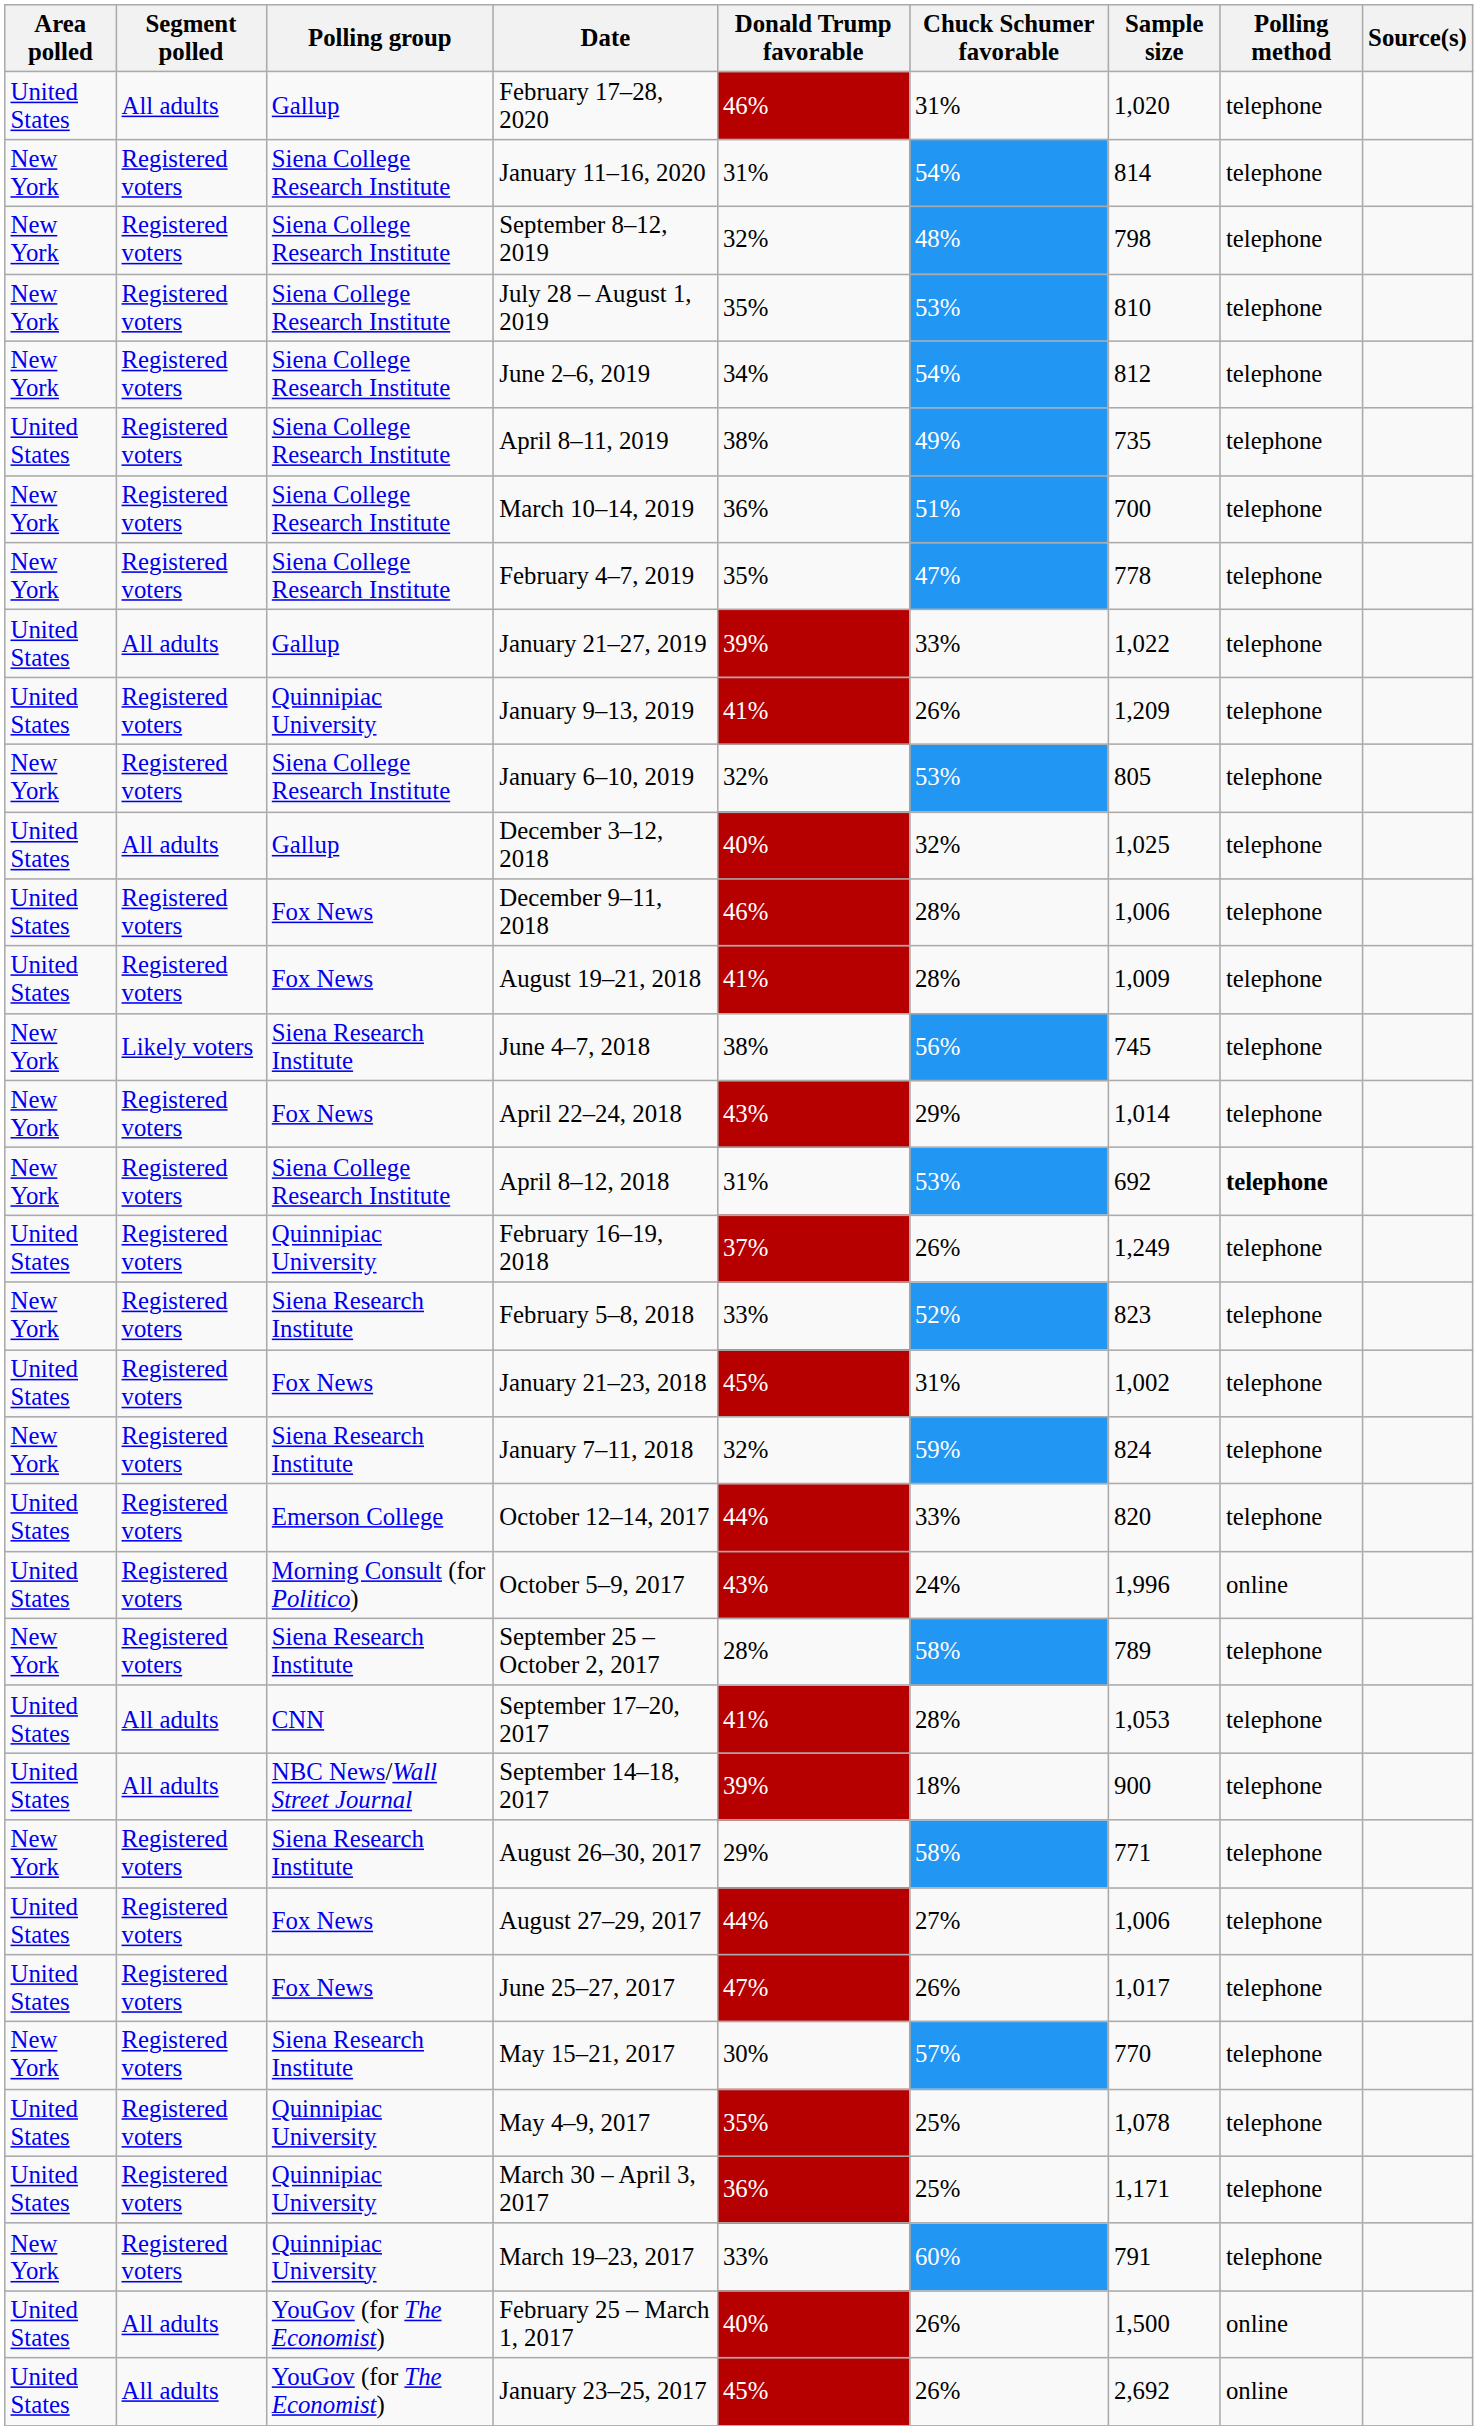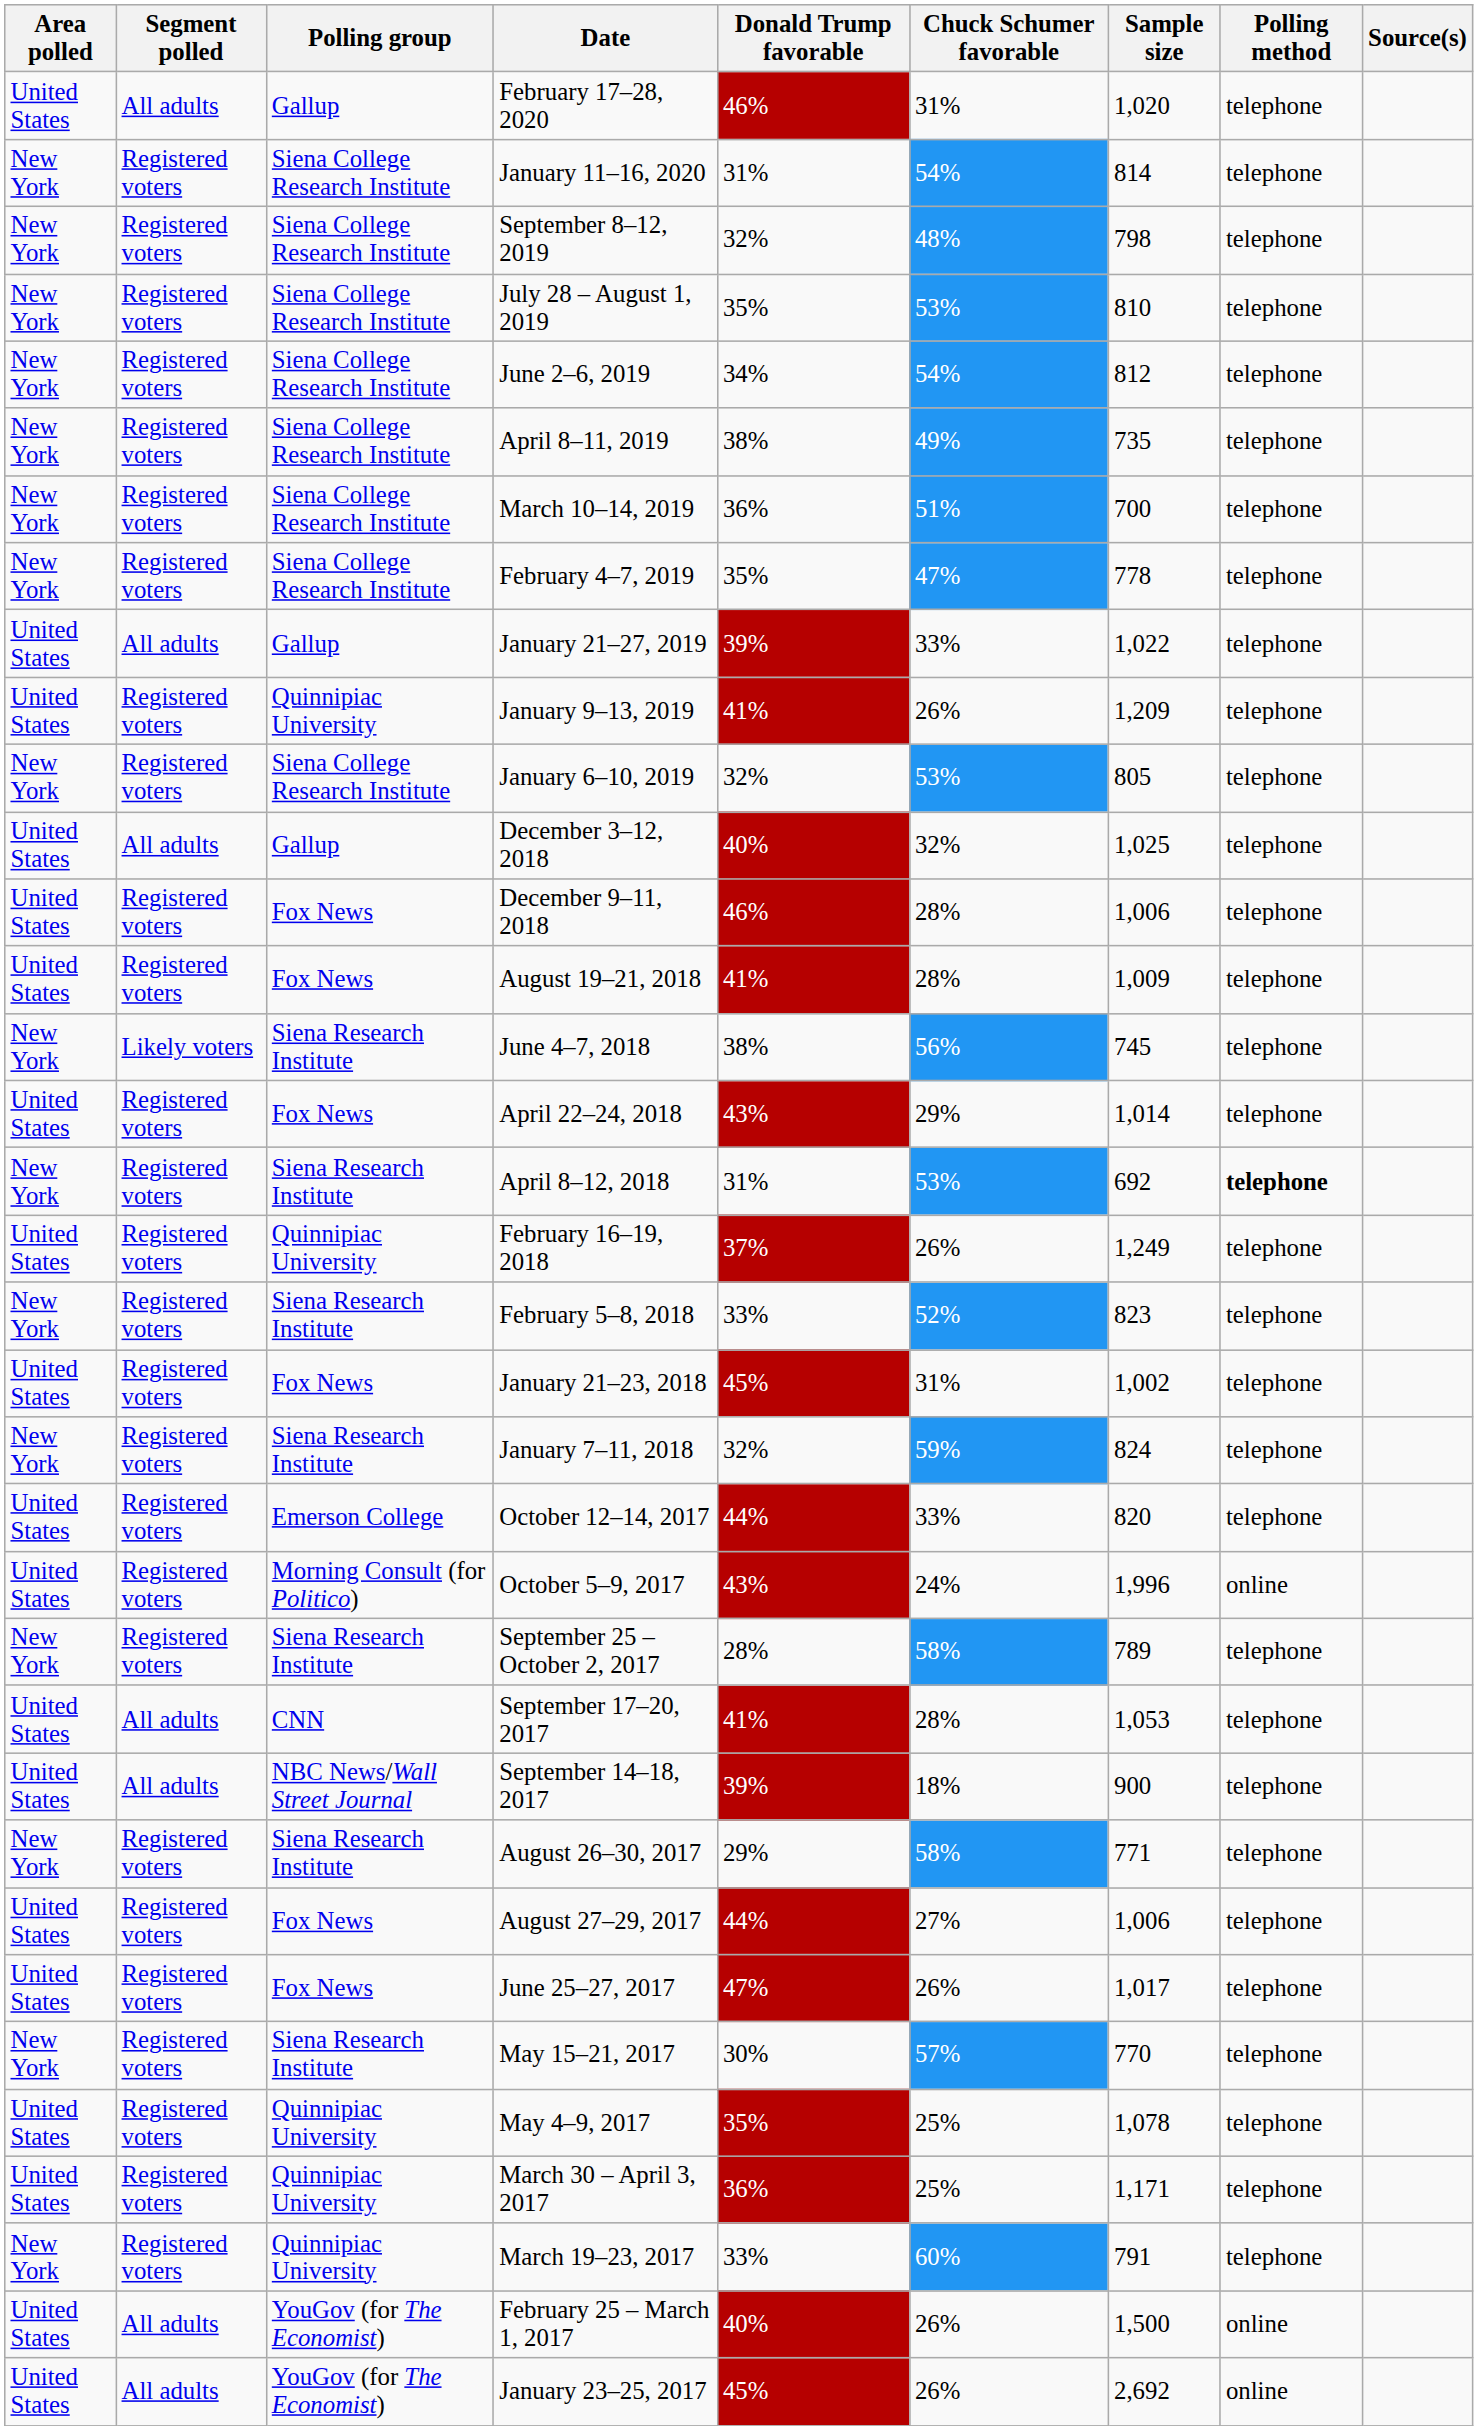(44, 441) United States -> (35, 441) New York
(35, 1113) New York -> (44, 1113) United States
(361, 1181) Siena College Research Institute -> (348, 1181) Siena Research Institute
